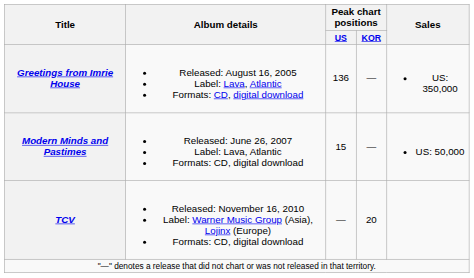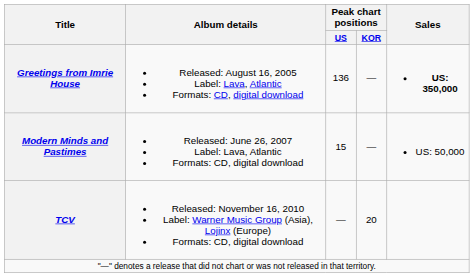(428, 84) normal -> (428, 84) bold
